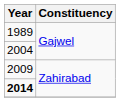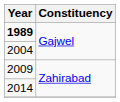(20, 32) normal -> (20, 32) bold
(20, 87) bold -> (20, 87) normal
